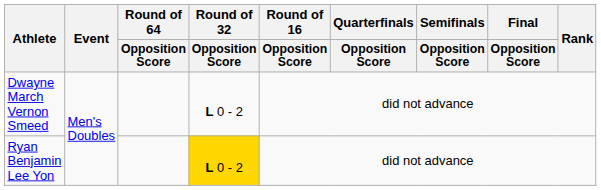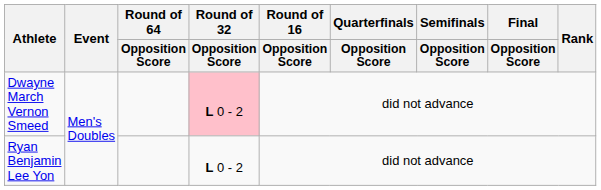(224, 112) no background -> (224, 112) pink background
(224, 168) gold background -> (224, 168) no background
